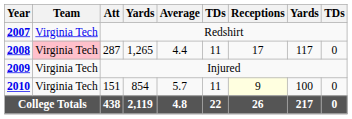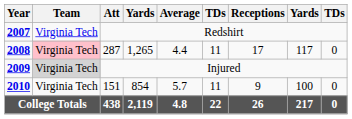(67, 68) no background -> (67, 68) lightgrey background
(258, 86) lightyellow background -> (258, 86) no background
